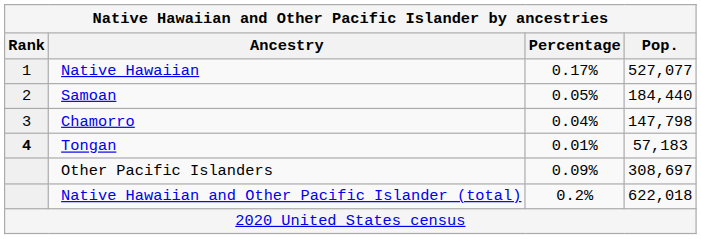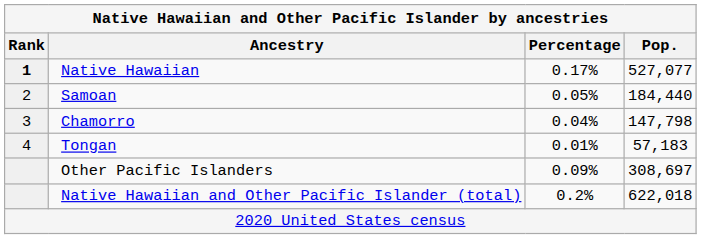(27, 71) normal -> (27, 71) bold
(27, 146) bold -> (27, 146) normal
